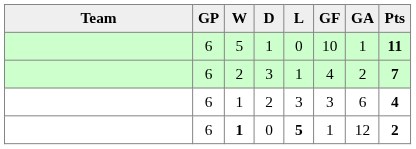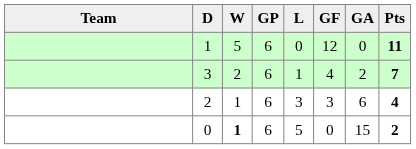columns swapped: (209, 18) <-> (269, 18)
(330, 46) 10 -> (330, 46) 12
(362, 46) 1 -> (362, 46) 0
(299, 129) bold -> (299, 129) normal
(330, 129) 1 -> (330, 129) 0
(362, 129) 12 -> (362, 129) 15
